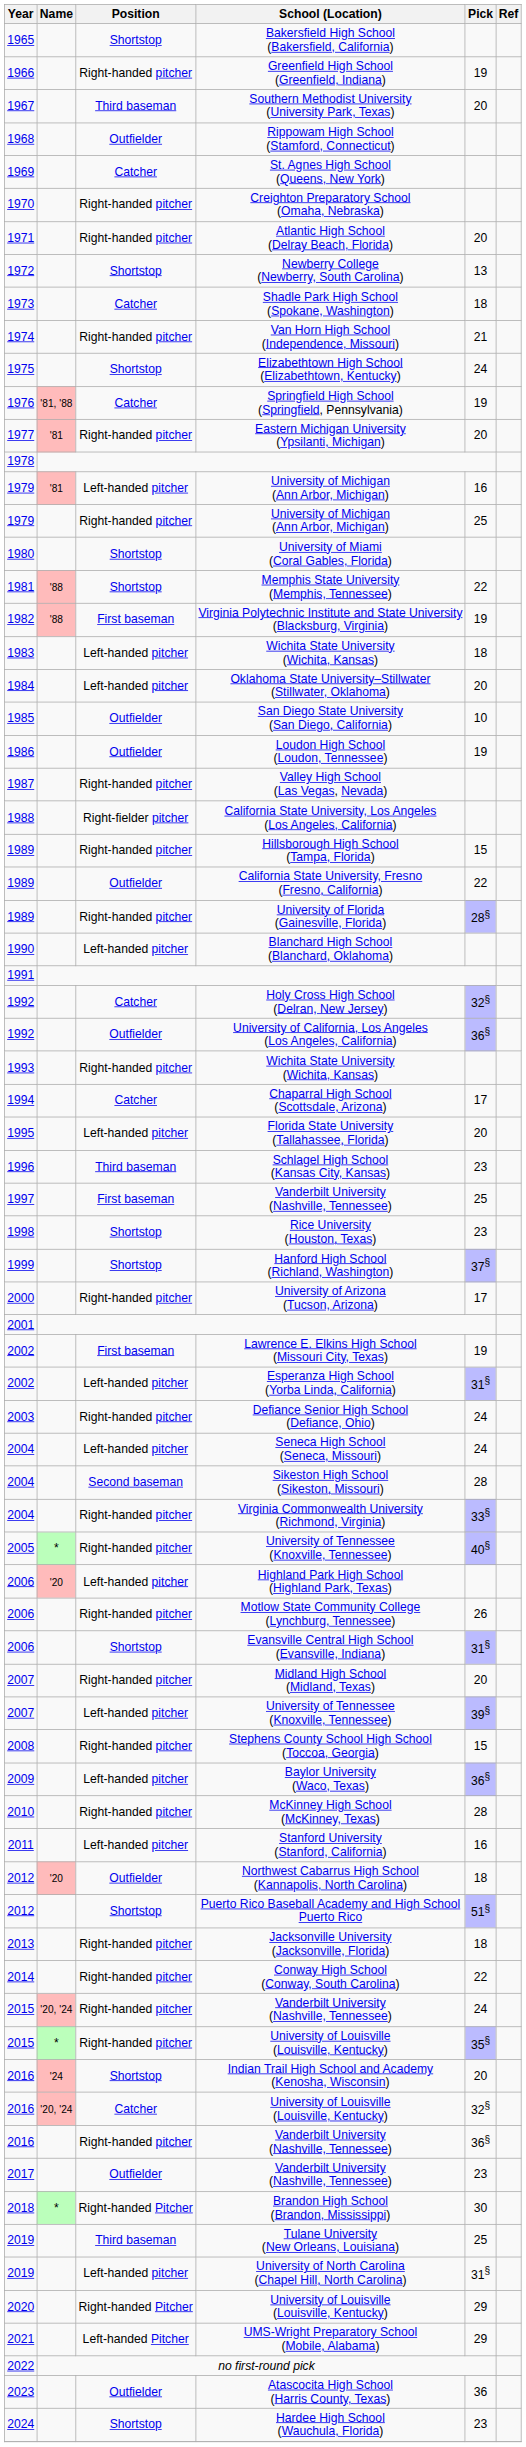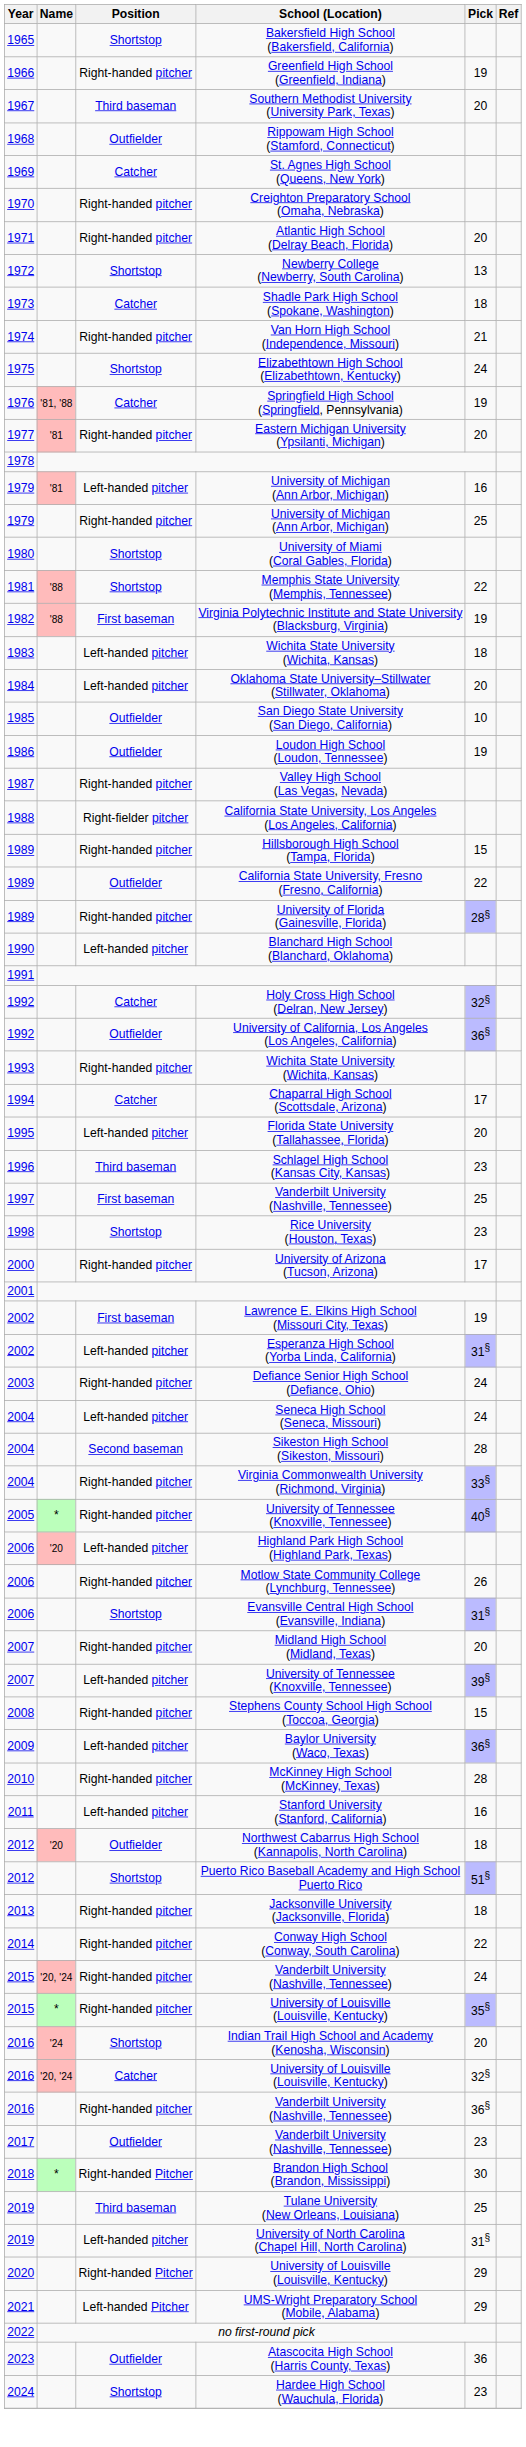- row: (21, 1265)
